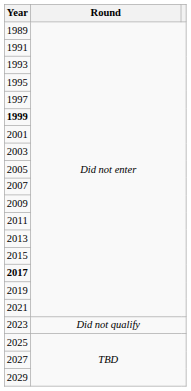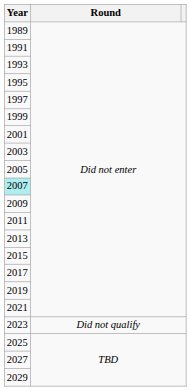(17, 117) bold -> (17, 117) normal
(17, 186) no background -> (17, 186) paleturquoise background
(17, 273) bold -> (17, 273) normal
